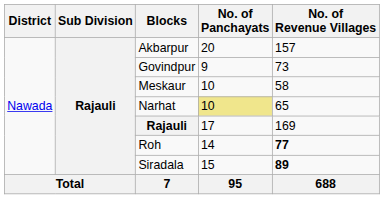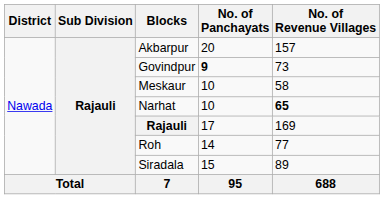(204, 67) normal -> (204, 67) bold
(208, 106) khaki background -> (208, 106) no background
(282, 106) normal -> (282, 106) bold
(282, 145) bold -> (282, 145) normal
(282, 164) bold -> (282, 164) normal
